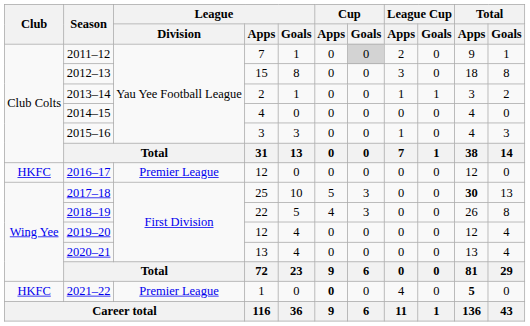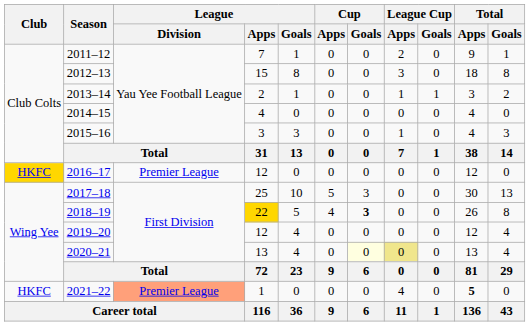(366, 53) lightgrey background -> (366, 53) no background
(34, 172) no background -> (34, 172) gold background
(472, 192) bold -> (472, 192) normal
(261, 212) no background -> (261, 212) gold background
(366, 212) normal -> (366, 212) bold
(366, 251) no background -> (366, 251) lightyellow background
(401, 251) no background -> (401, 251) khaki background
(179, 291) no background -> (179, 291) lightsalmon background
(331, 291) bold -> (331, 291) normal
